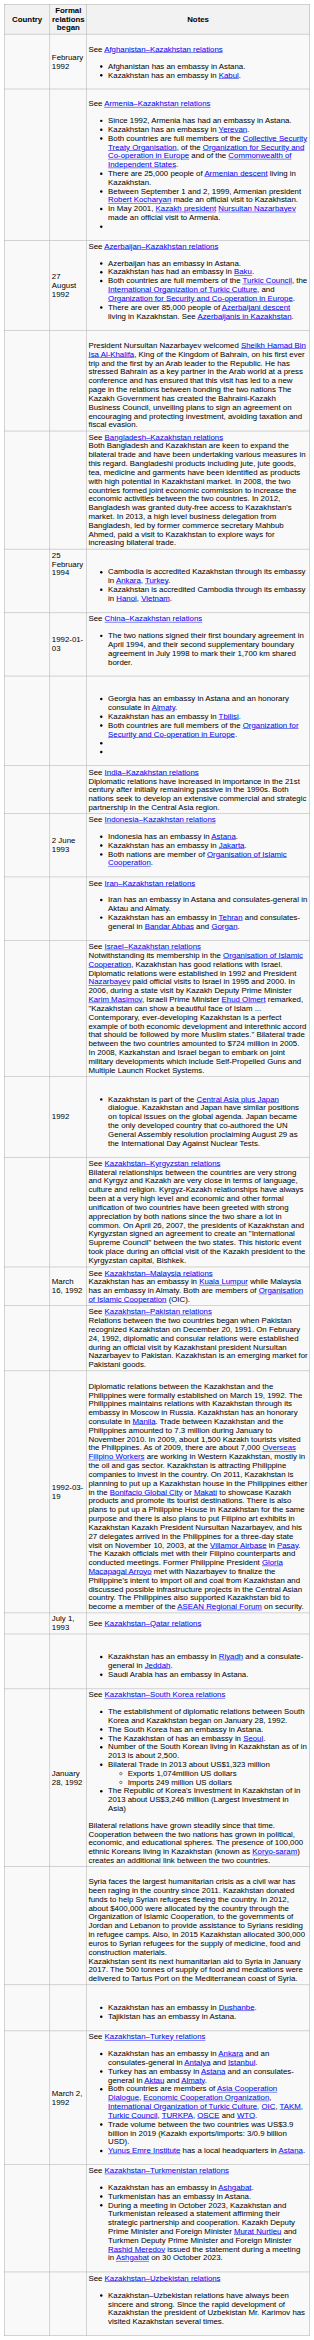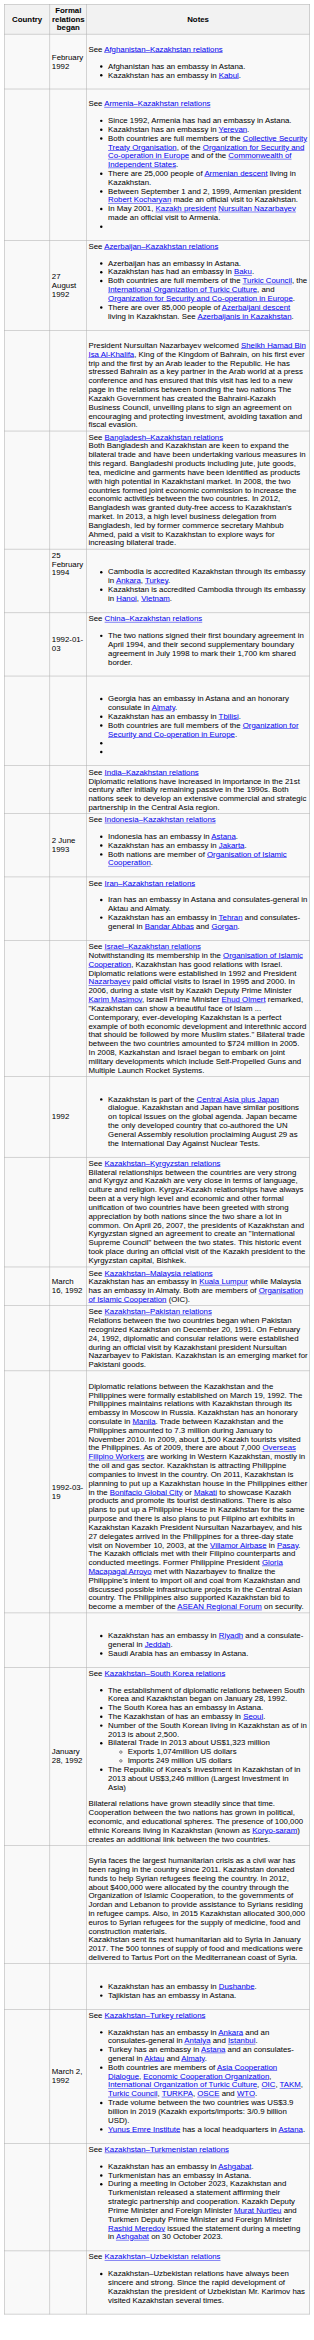- row: (145, 1623)
